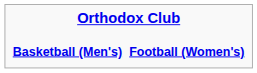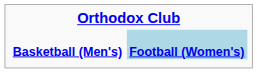(187, 52) no background -> (187, 52) lightblue background
